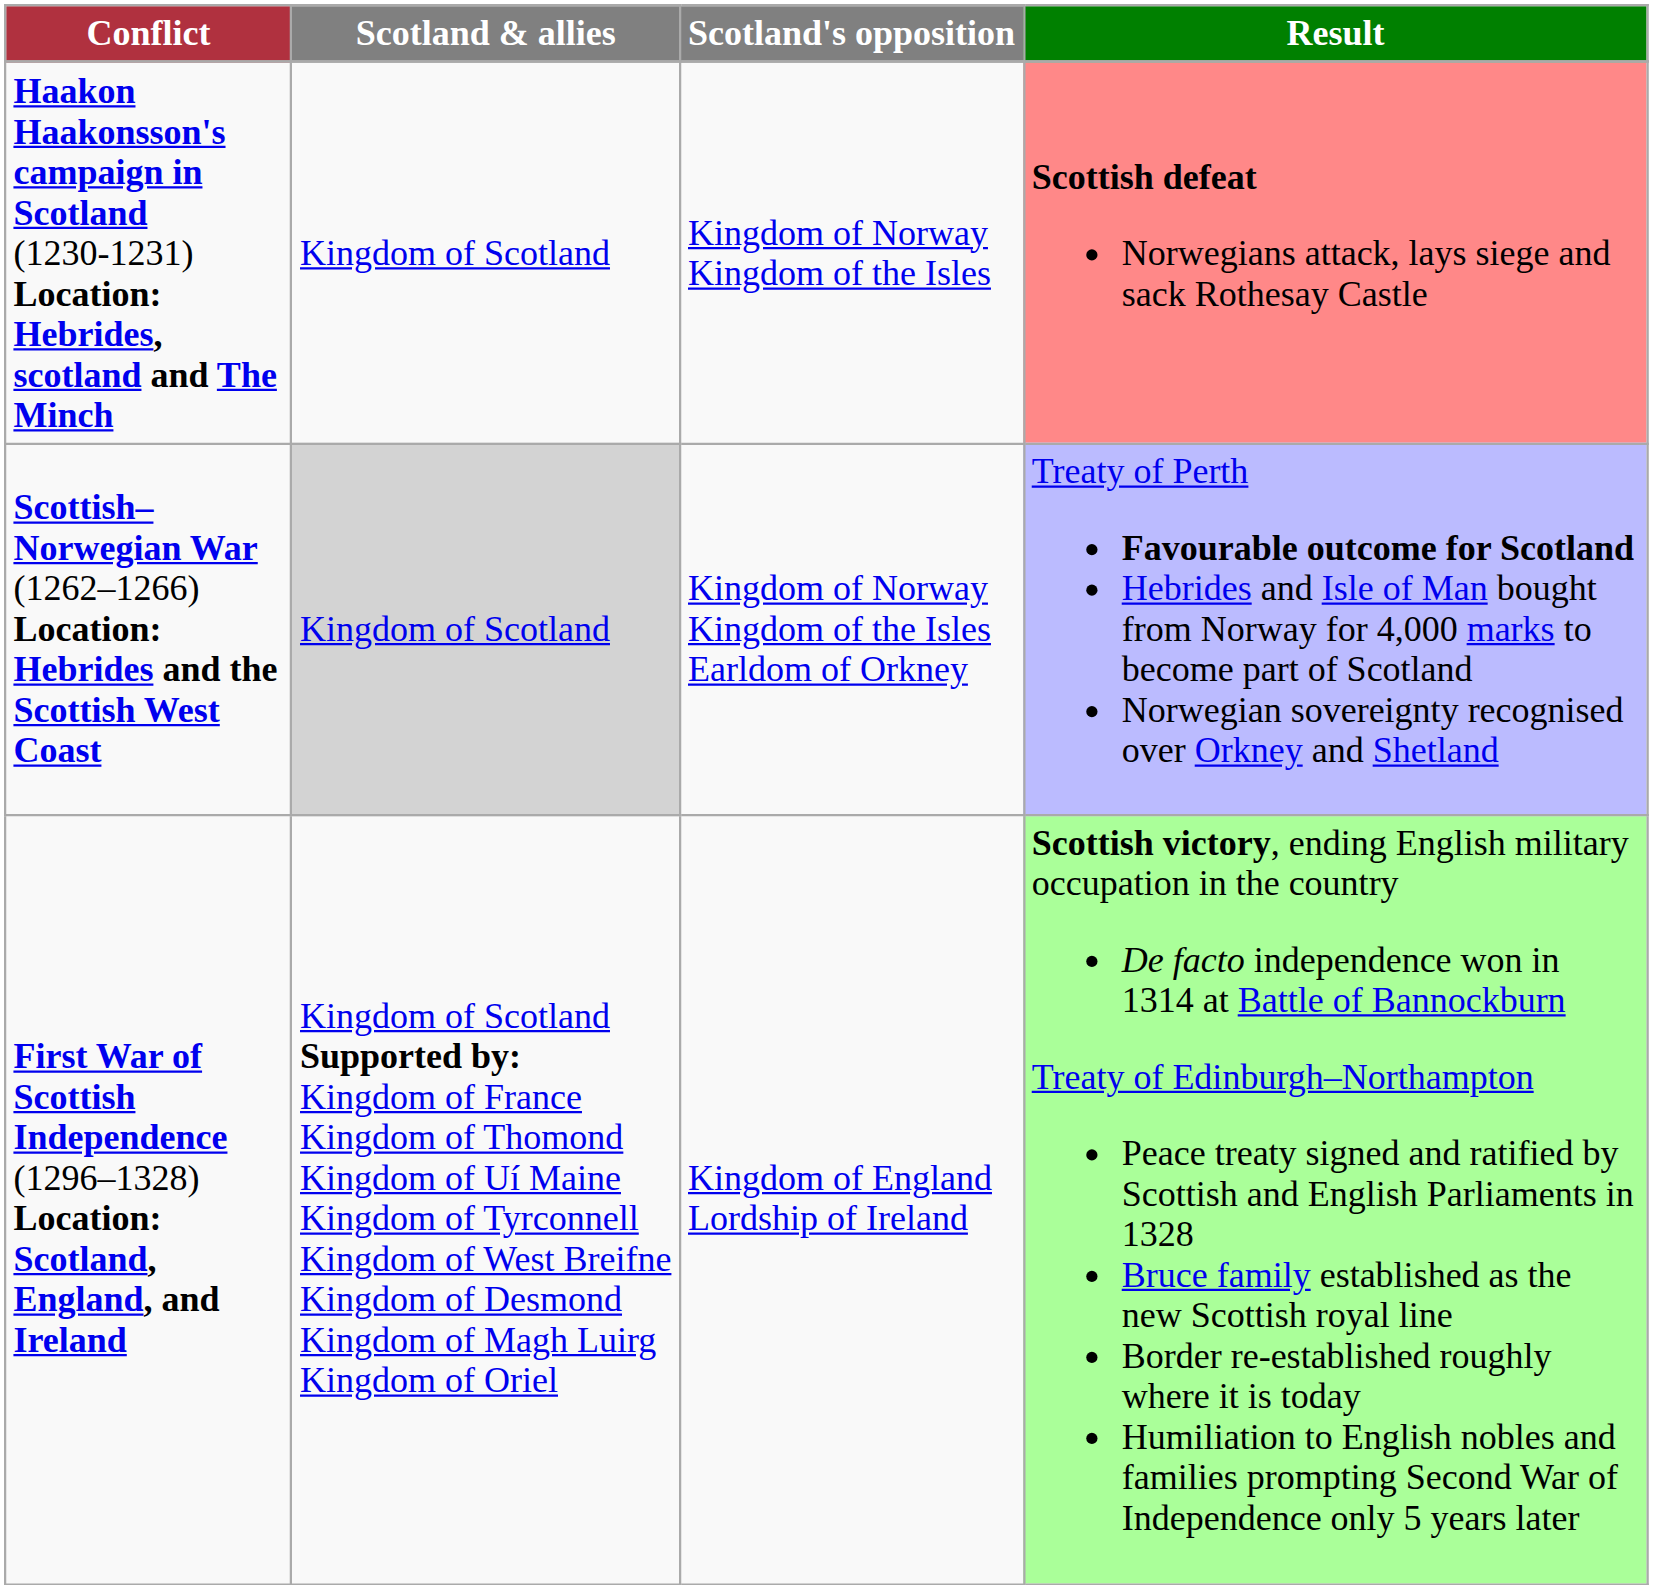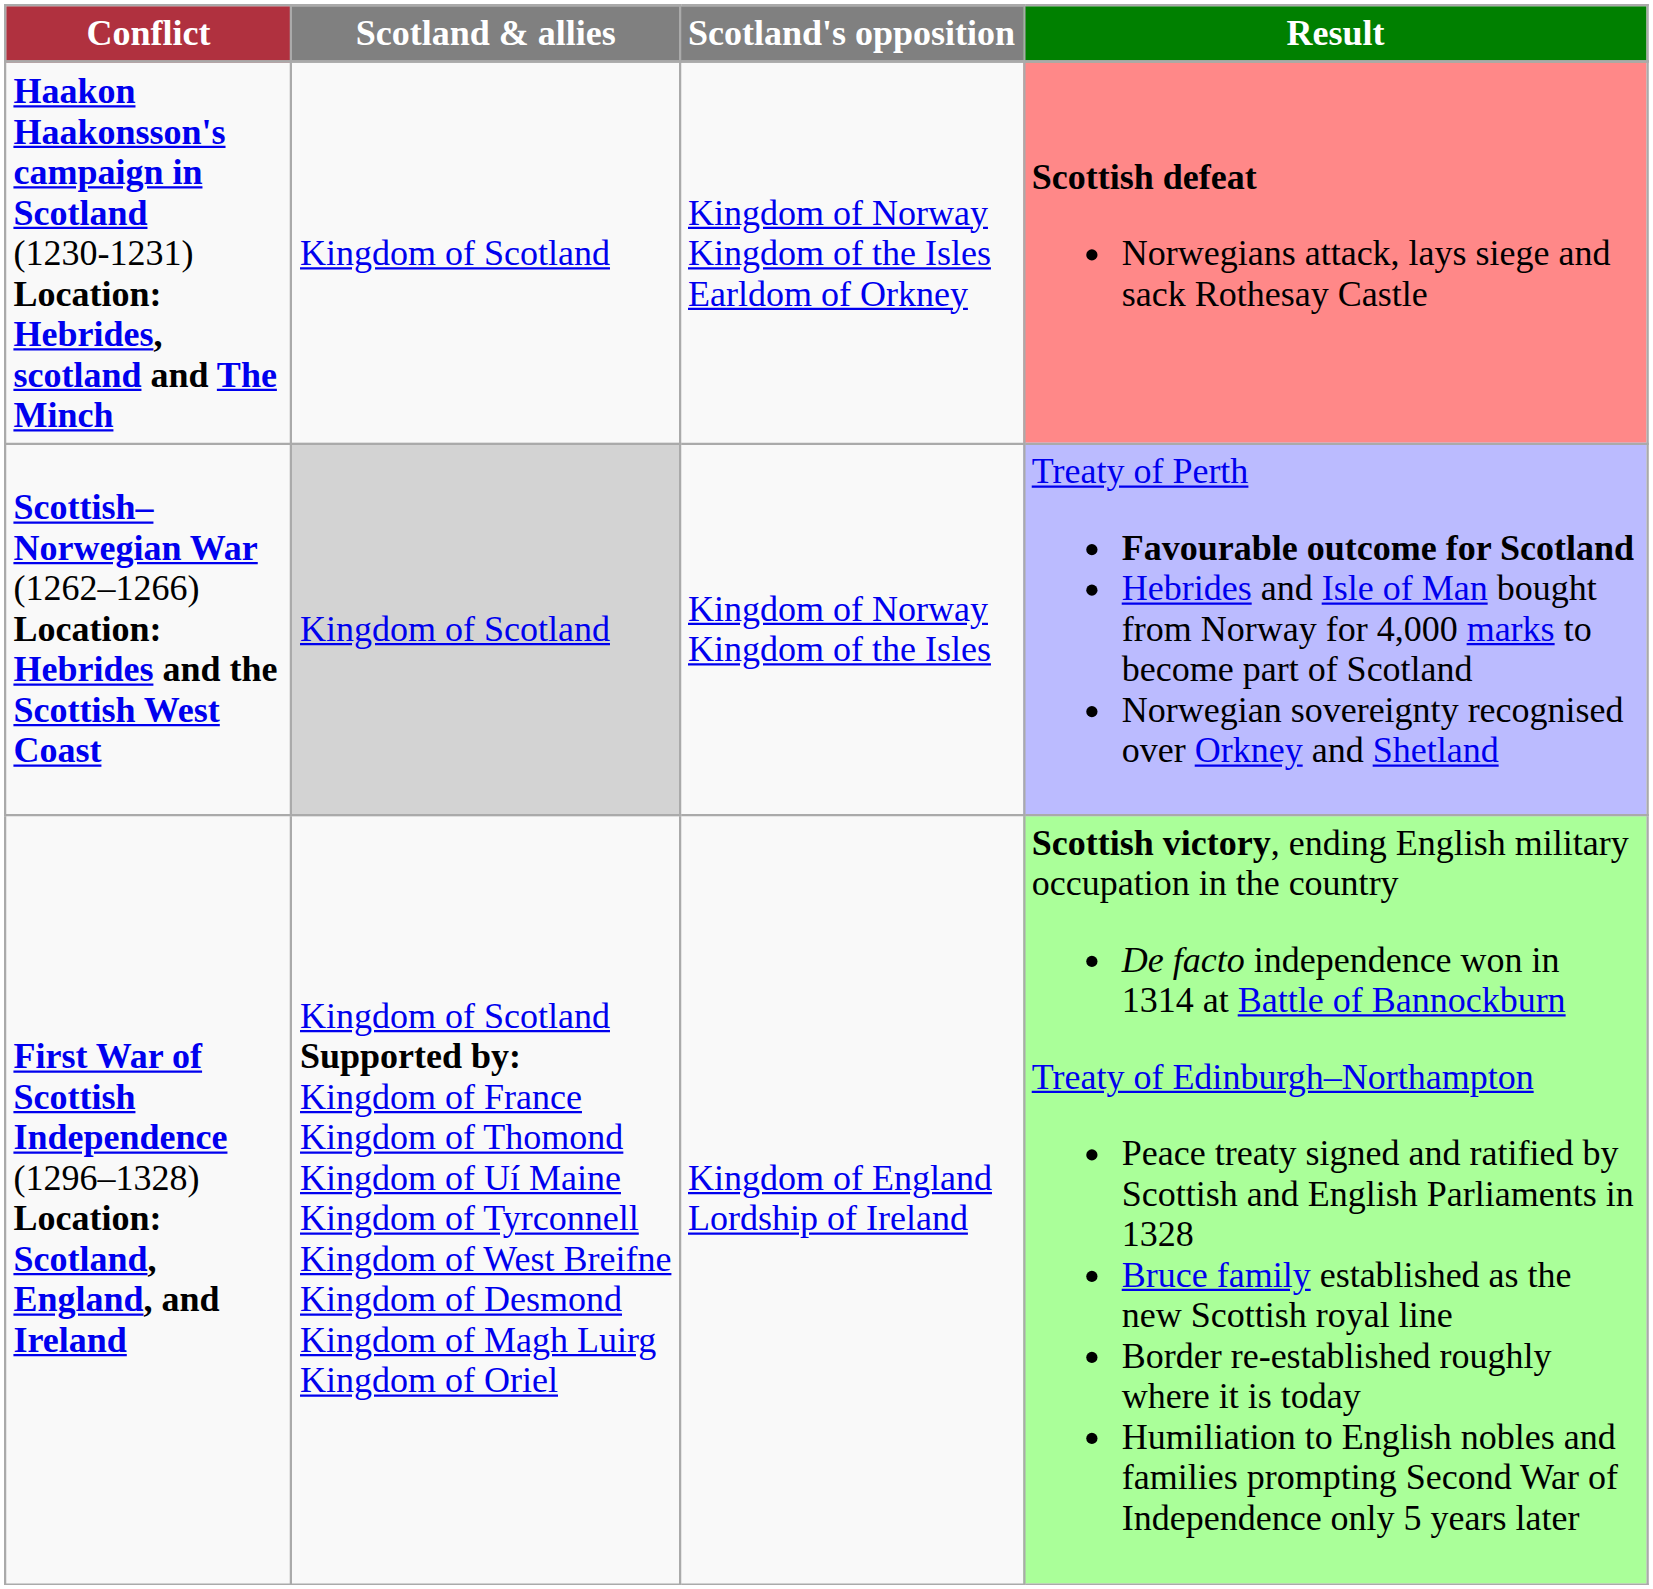(839, 252) Kingdom of Norway Kingdom of the Isles -> (839, 252) Kingdom of Norway Kingdom of the Isles Earldom of Orkney
(839, 628) Kingdom of Norway Kingdom of the Isles Earldom of Orkney -> (839, 628) Kingdom of Norway Kingdom of the Isles
